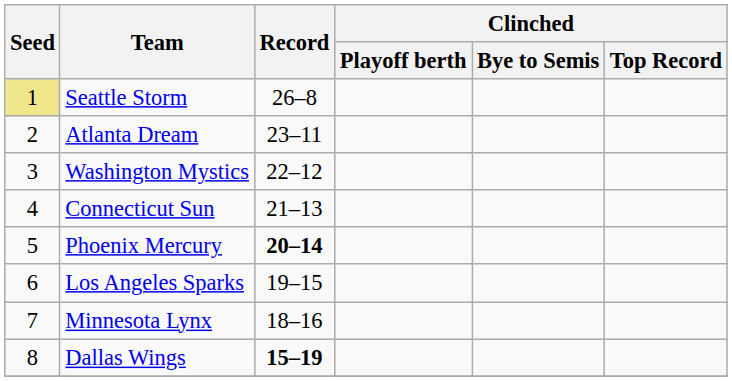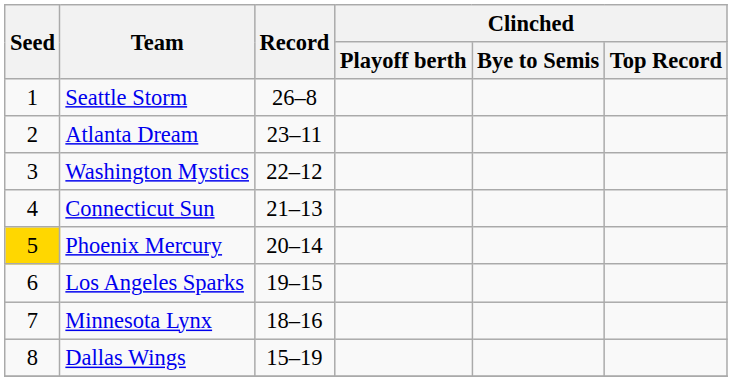(32, 97) khaki background -> (32, 97) no background
(32, 245) no background -> (32, 245) gold background
(294, 245) bold -> (294, 245) normal
(294, 357) bold -> (294, 357) normal
